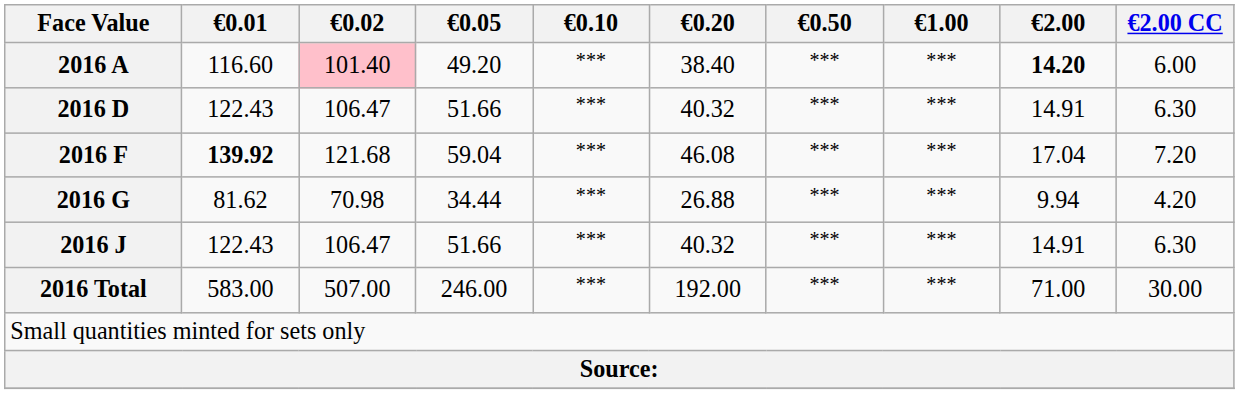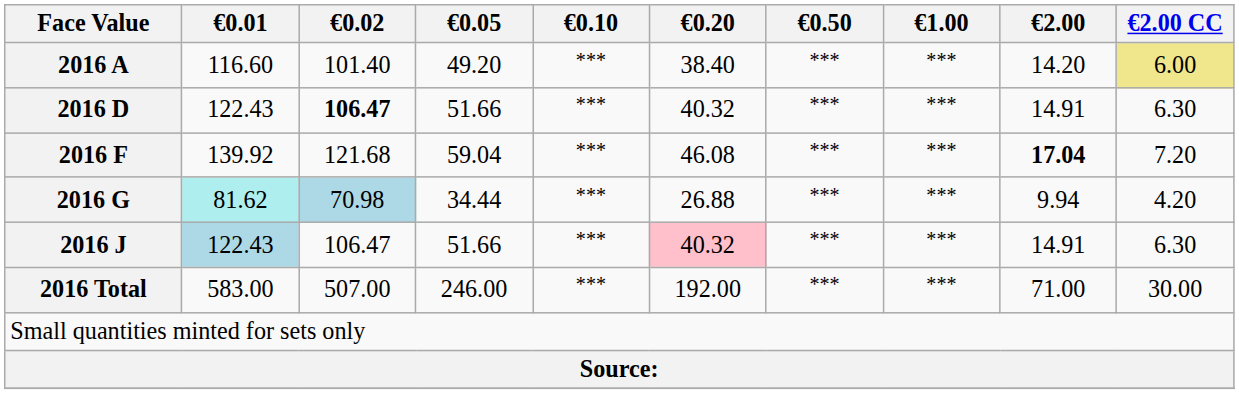(357, 65) pink background -> (357, 65) no background
(1058, 65) bold -> (1058, 65) normal
(1175, 65) no background -> (1175, 65) khaki background
(357, 110) normal -> (357, 110) bold
(240, 154) bold -> (240, 154) normal
(1058, 154) normal -> (1058, 154) bold
(240, 199) no background -> (240, 199) paleturquoise background
(357, 199) no background -> (357, 199) lightblue background
(240, 244) no background -> (240, 244) lightblue background
(708, 244) no background -> (708, 244) pink background
